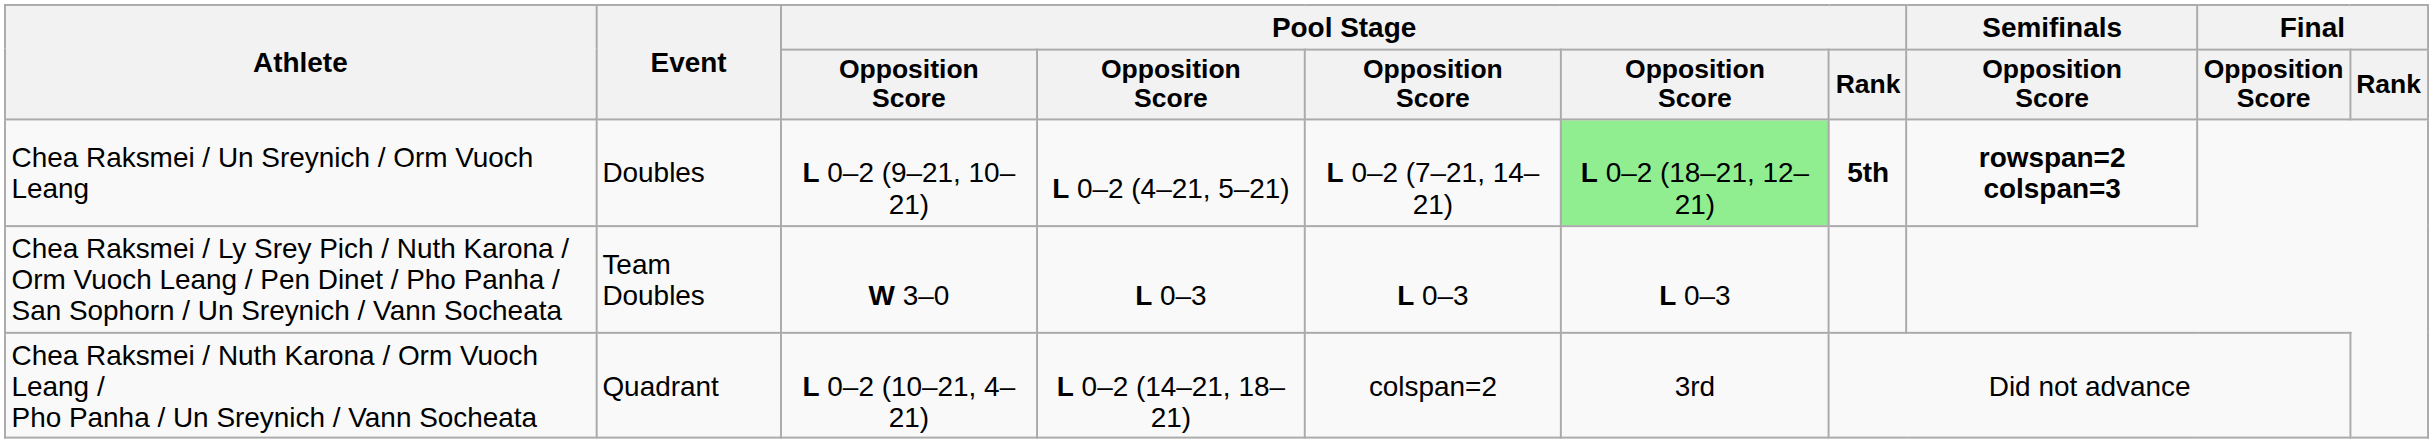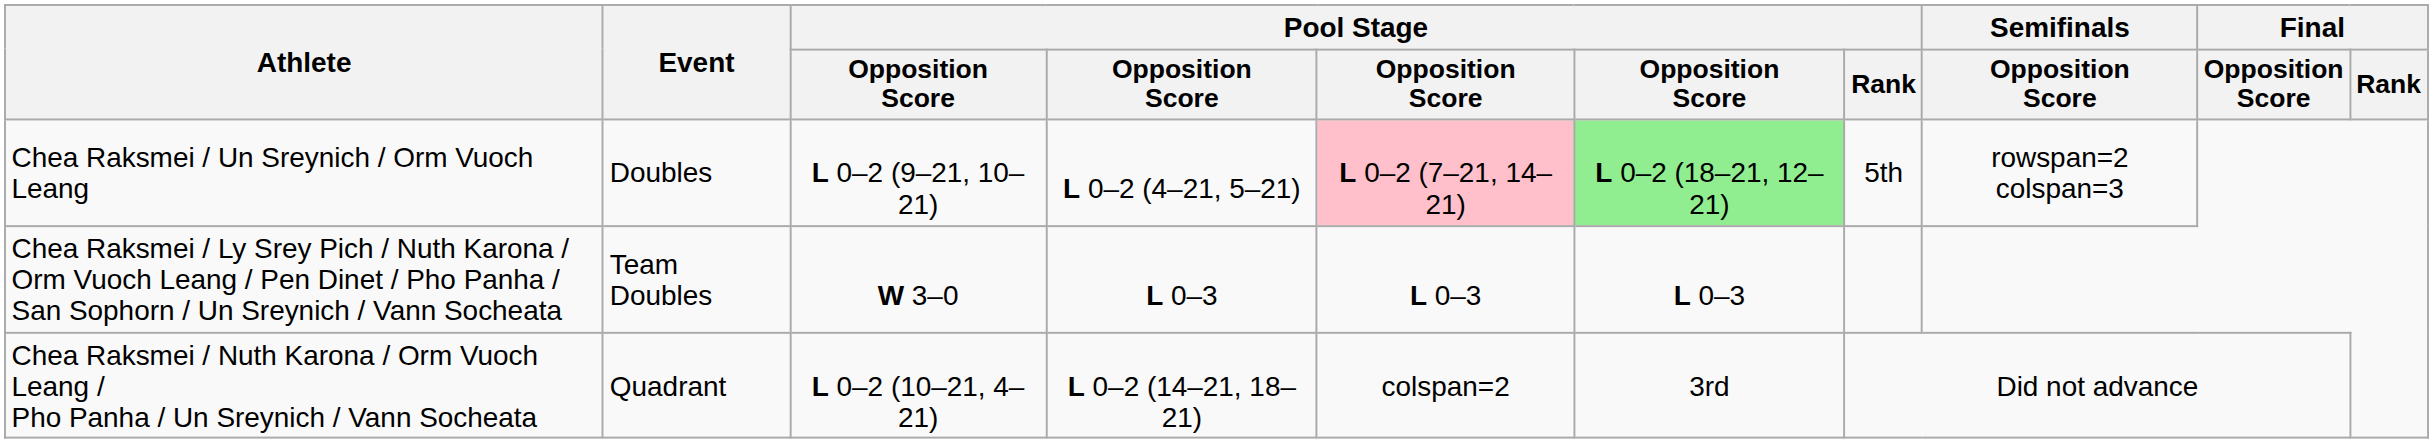(1433, 189) no background -> (1446, 189) pink background
(1868, 173) bold -> (1884, 173) normal
(2052, 173) bold -> (2060, 173) normal
